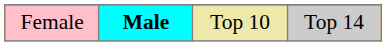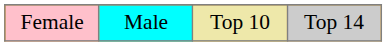(146, 22) bold -> (146, 22) normal
